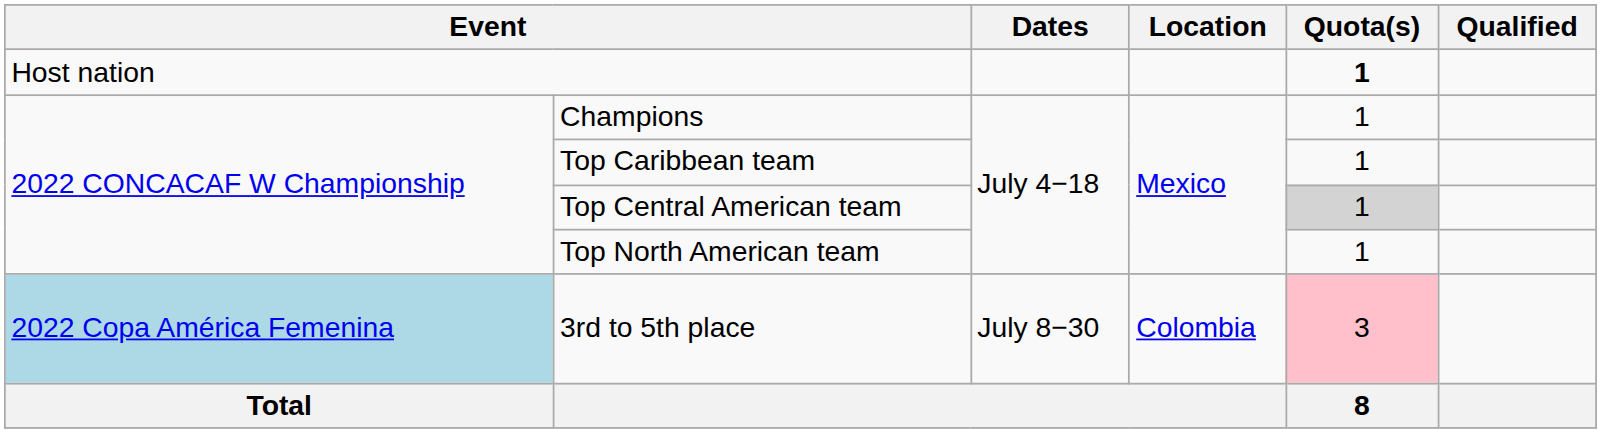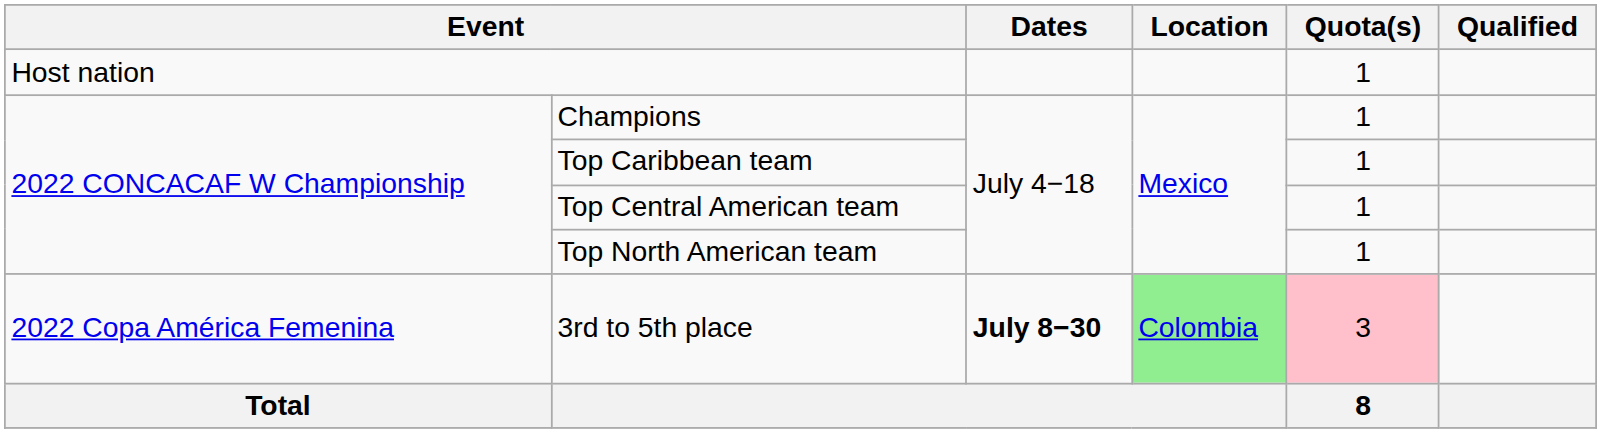(1362, 71) bold -> (1363, 71) normal
(1362, 206) lightgrey background -> (1363, 206) no background
(203, 328) lightblue background -> (203, 328) no background
(1038, 328) normal -> (1037, 328) bold
(1196, 328) no background -> (1198, 328) lightgreen background
